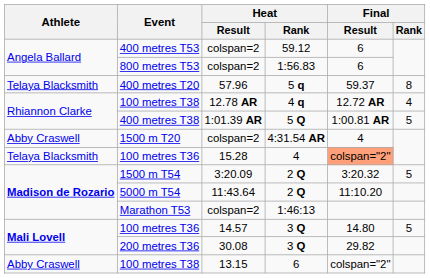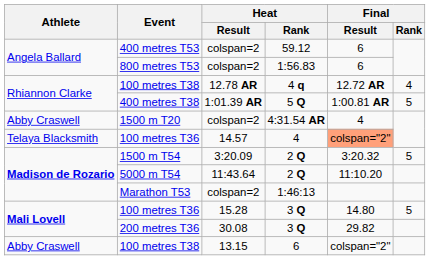- row: (159, 85)
(233, 157) 15.28 -> (233, 139) 14.57
(233, 228) 14.57 -> (233, 210) 15.28
